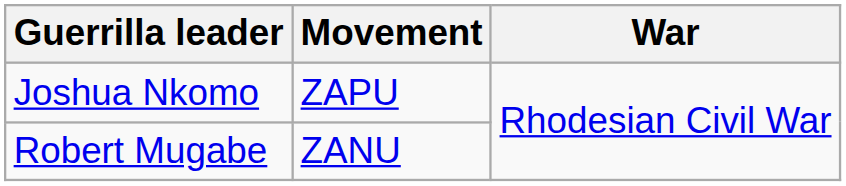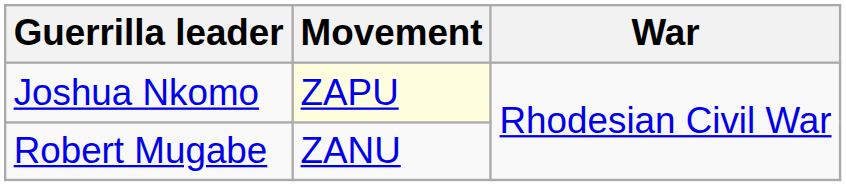(350, 92) no background -> (350, 92) lightyellow background
